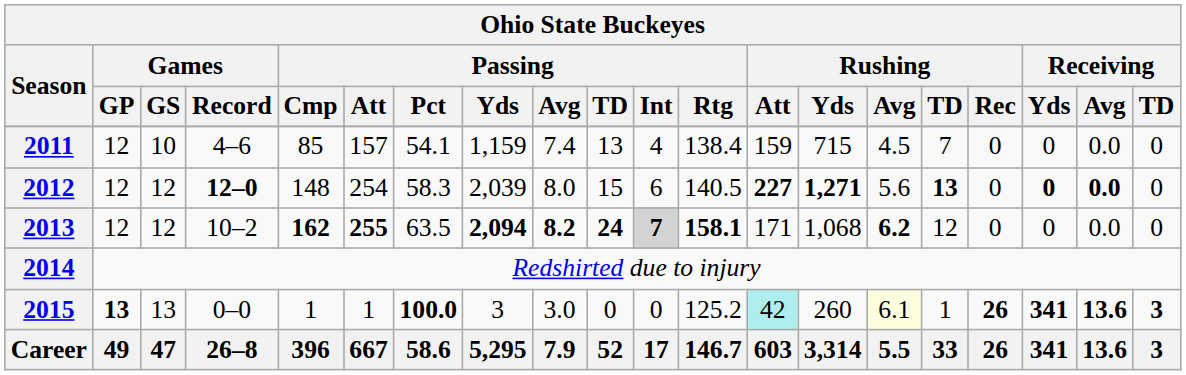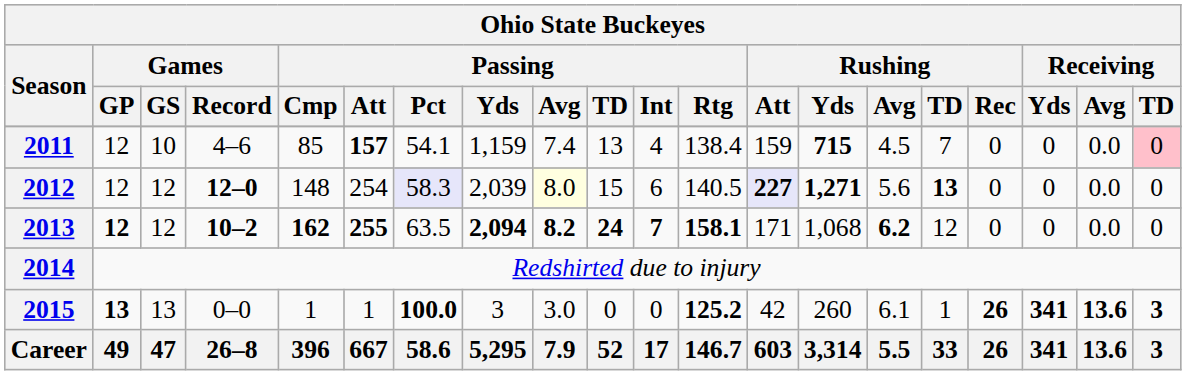(369, 146) normal -> (369, 146) bold
(833, 146) normal -> (833, 146) bold
(1157, 146) no background -> (1157, 146) pink background
(428, 187) no background -> (428, 187) lavender background
(559, 187) no background -> (559, 187) lightyellow background
(773, 187) no background -> (773, 187) lavender background
(1049, 187) bold -> (1049, 187) normal
(1105, 187) bold -> (1105, 187) normal
(117, 227) normal -> (117, 227) bold
(232, 227) normal -> (232, 227) bold
(656, 227) lightgrey background -> (656, 227) no background
(713, 308) normal -> (713, 308) bold
(773, 308) paleturquoise background -> (773, 308) no background
(894, 308) lightyellow background -> (894, 308) no background
